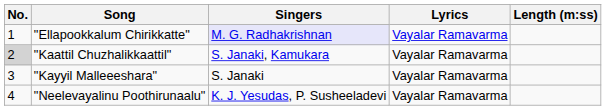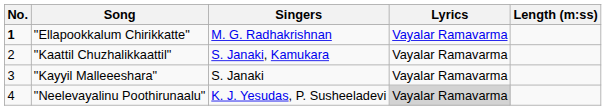(11, 35) normal -> (11, 35) bold
(272, 35) lavender background -> (272, 35) no background
(11, 55) lightgrey background -> (11, 55) no background
(450, 96) no background -> (450, 96) lightgrey background
